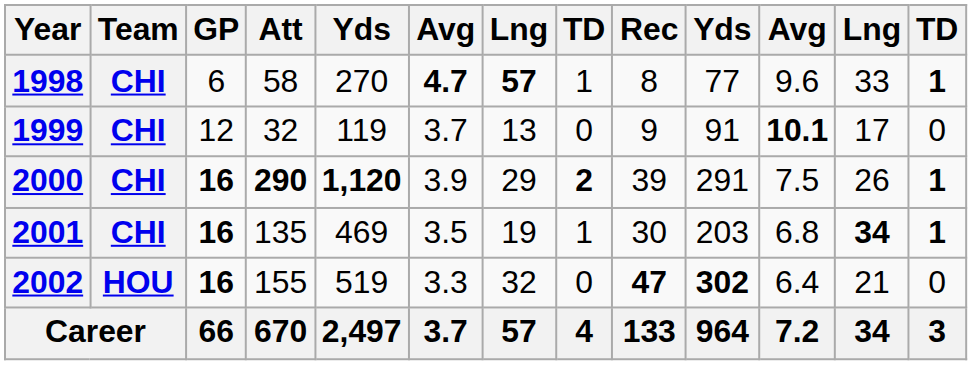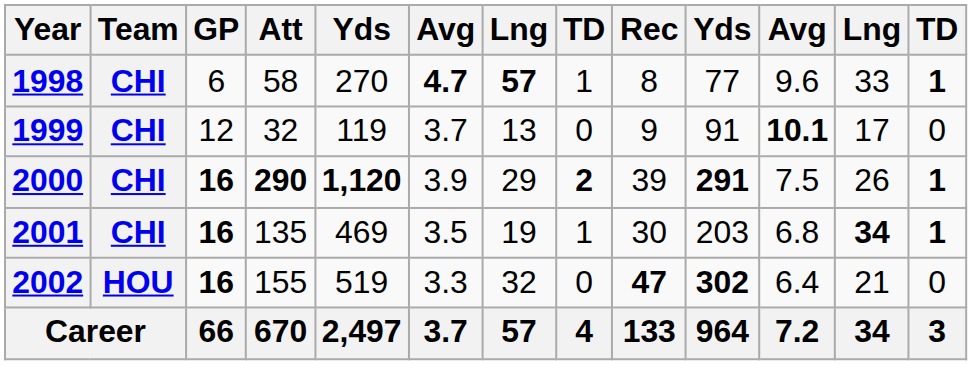(722, 181) normal -> (722, 181) bold
